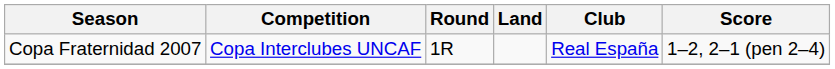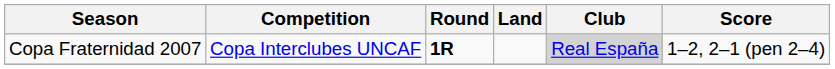(442, 49) normal -> (442, 49) bold
(605, 49) no background -> (605, 49) lightgrey background
